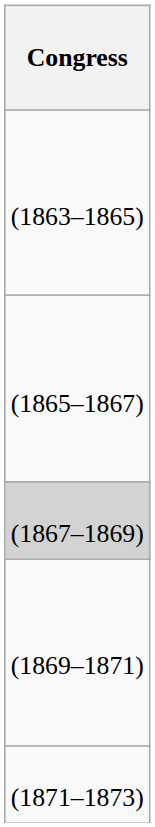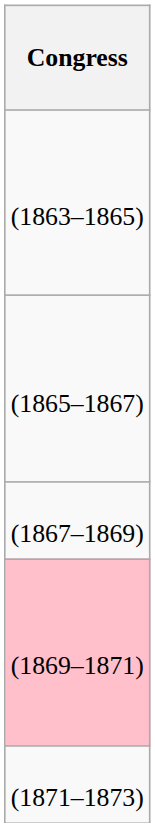(77, 534) lightgrey background -> (77, 534) no background
(77, 666) no background -> (77, 666) pink background
